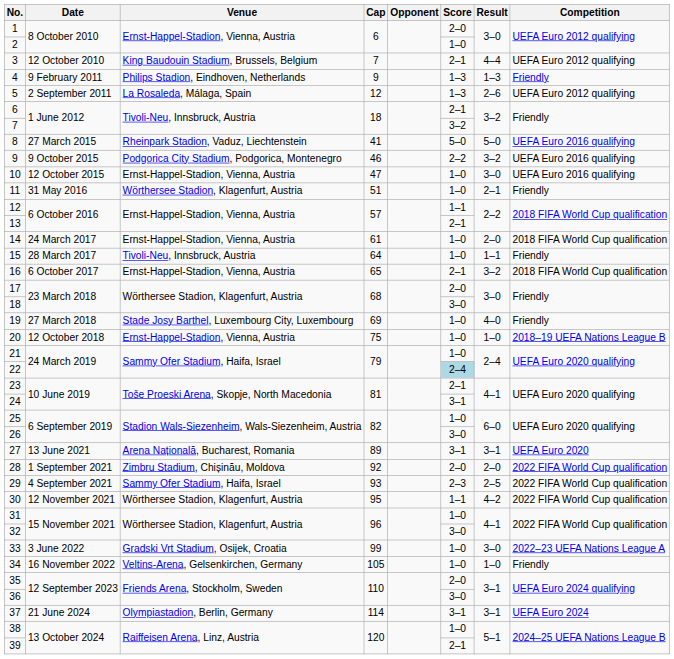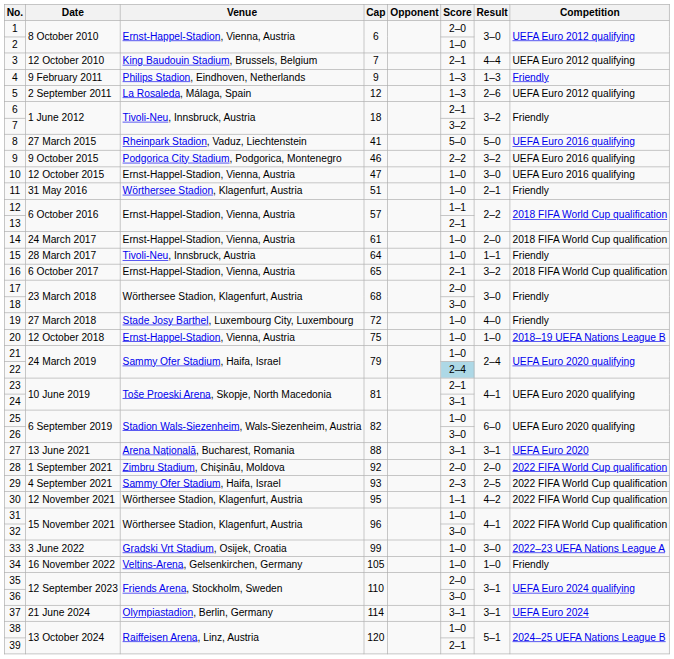(376, 321) 69 -> (376, 321) 72
(376, 451) 89 -> (376, 451) 88
